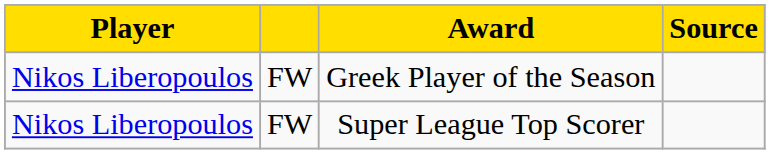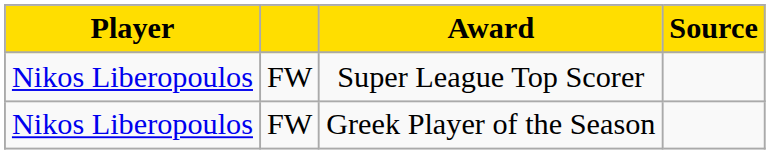rows swapped: (491, 124) <-> (491, 76)
